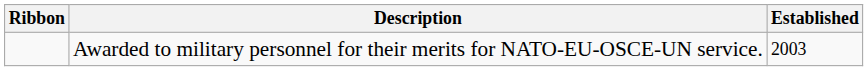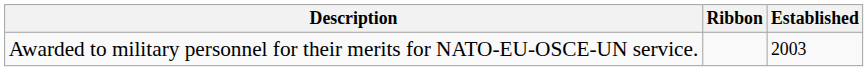columns swapped: (37, 18) <-> (418, 18)
